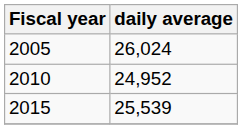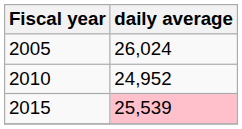(143, 108) no background -> (143, 108) pink background
